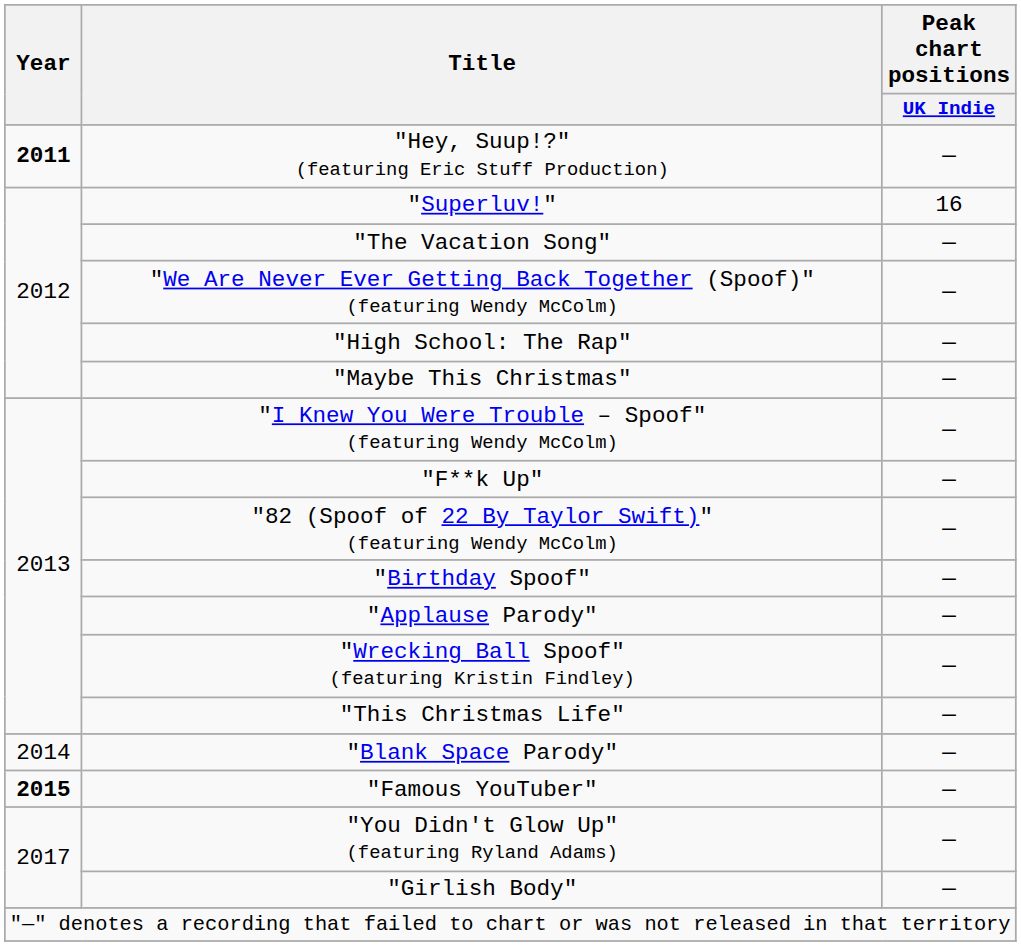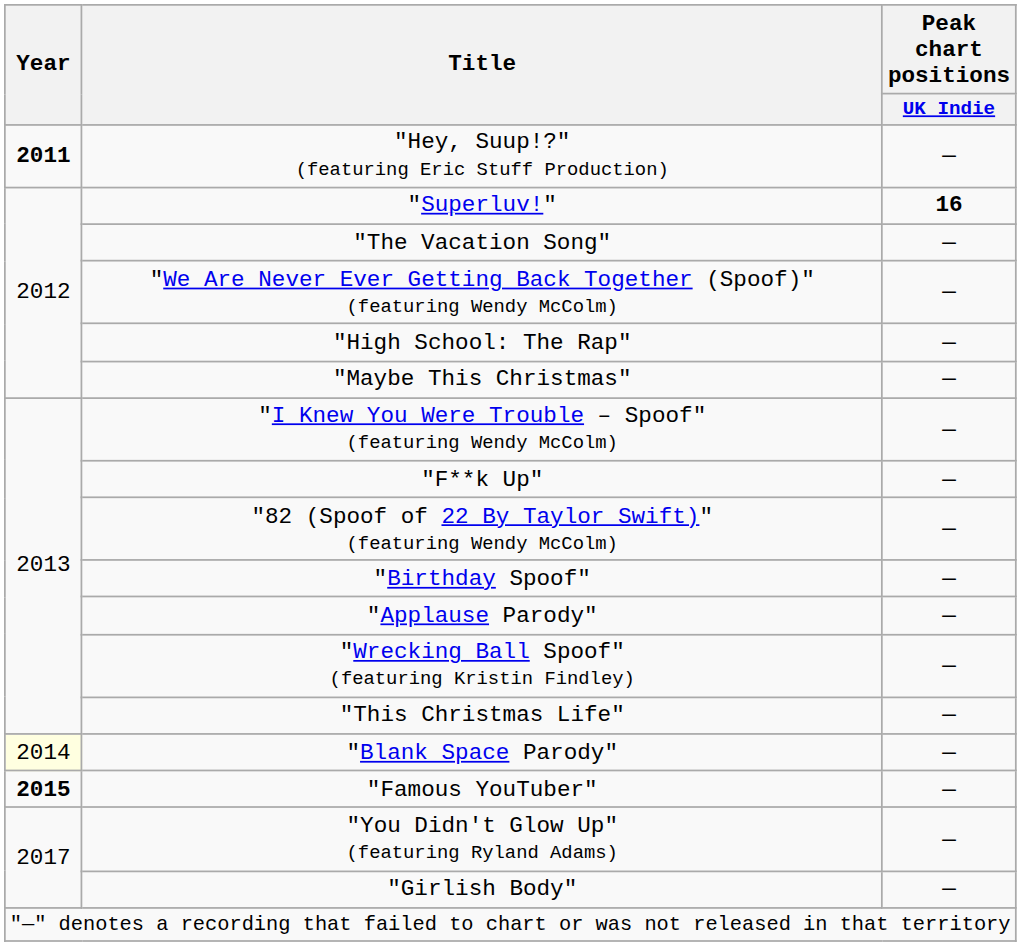(949, 206) normal -> (949, 206) bold
(43, 752) no background -> (43, 752) lightyellow background
